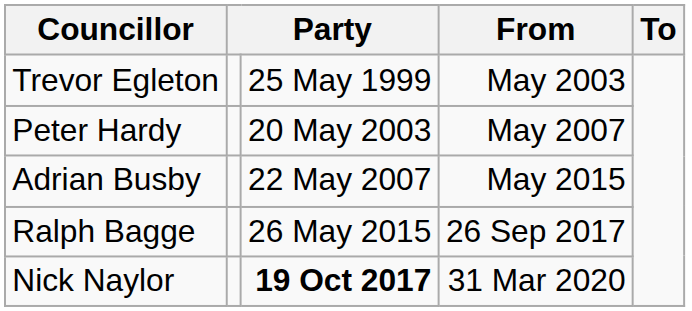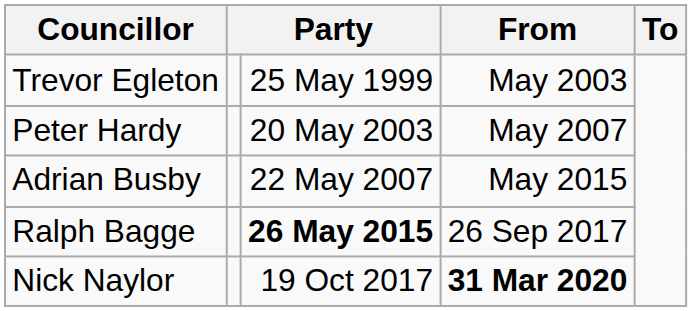(340, 230) normal -> (341, 230) bold
(343, 280) bold -> (347, 280) normal
(537, 280) normal -> (538, 280) bold
